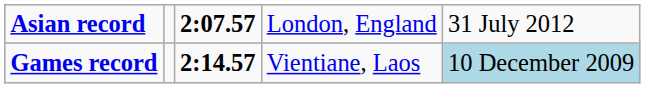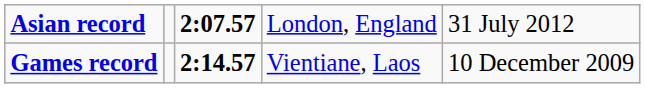(541, 62) lightblue background -> (541, 62) no background
